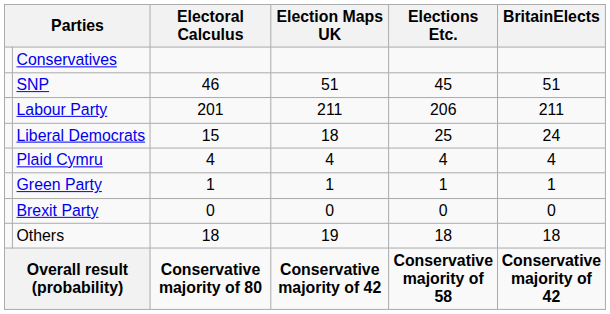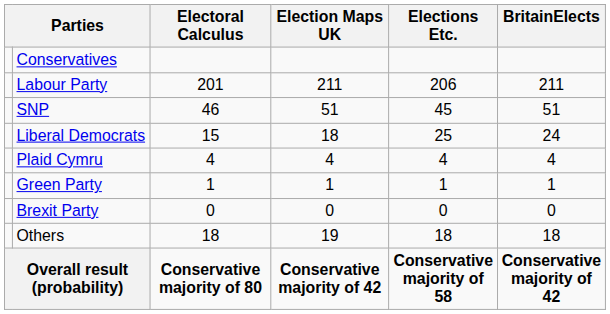rows swapped: (62, 110) <-> (33, 85)
